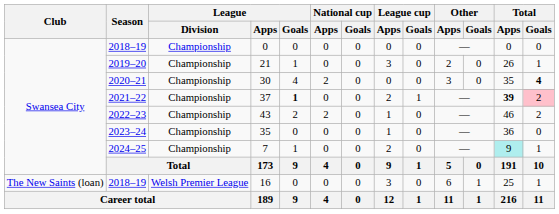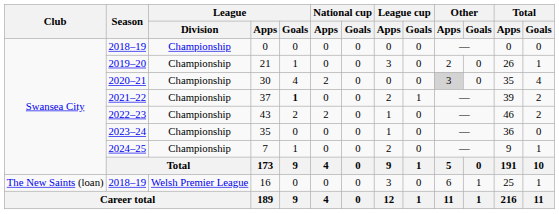(449, 81) no background -> (449, 81) lightgrey background
(539, 81) bold -> (539, 81) normal
(509, 98) bold -> (509, 98) normal
(539, 98) pink background -> (539, 98) no background
(509, 149) paleturquoise background -> (509, 149) no background
